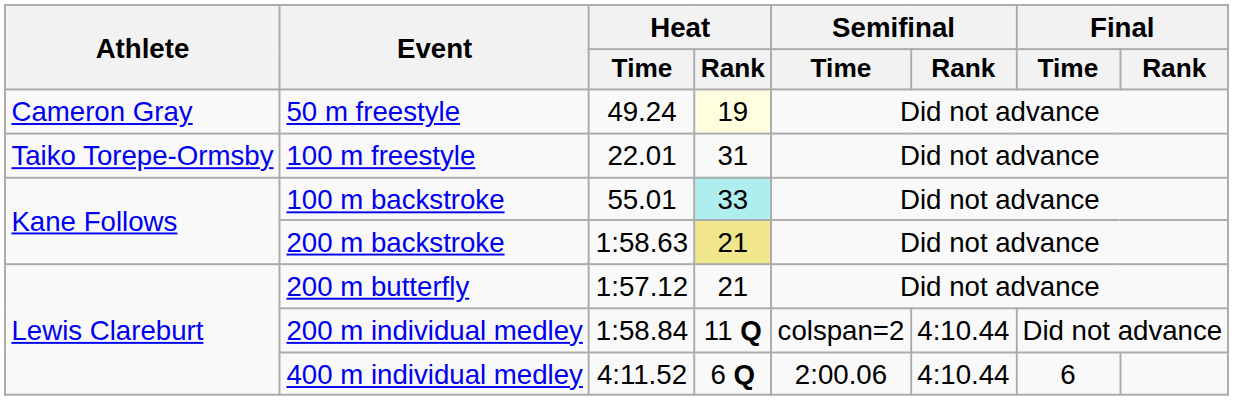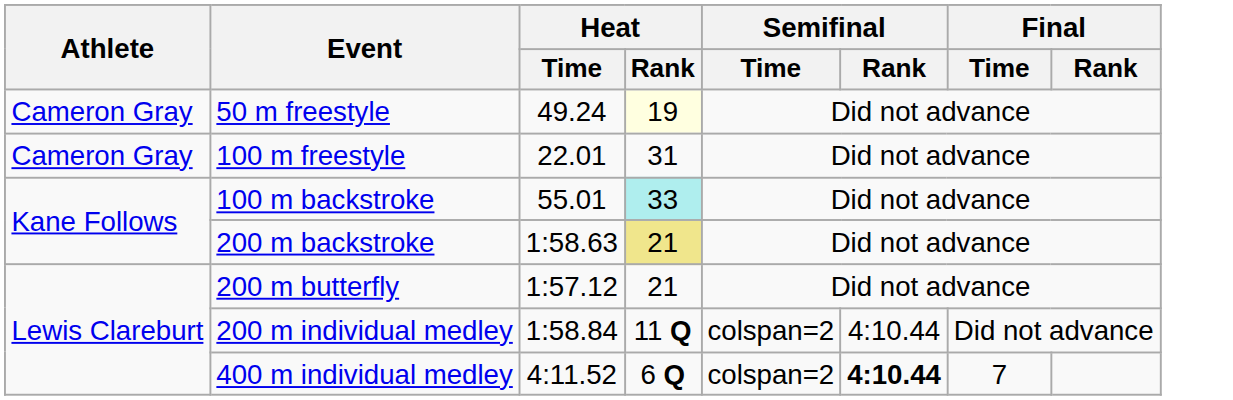(142, 156) Taiko Torepe-Ormsby -> (102, 156) Cameron Gray
(841, 374) 2:00.06 -> (771, 374) colspan=2
(963, 374) normal -> (894, 374) bold
(1068, 374) 6 -> (999, 374) 7
